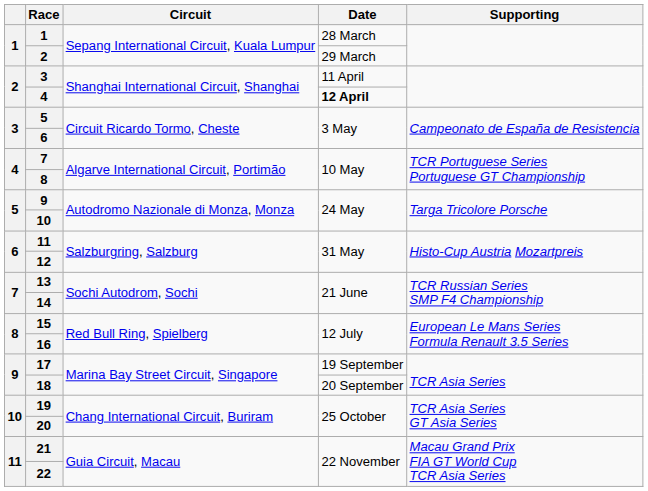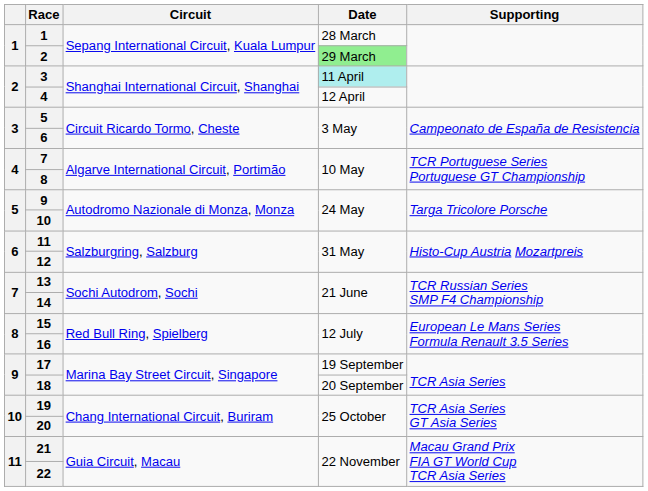(349, 56) no background -> (349, 56) lightgreen background
(343, 76) no background -> (343, 76) paleturquoise background
(345, 97) bold -> (343, 97) normal
